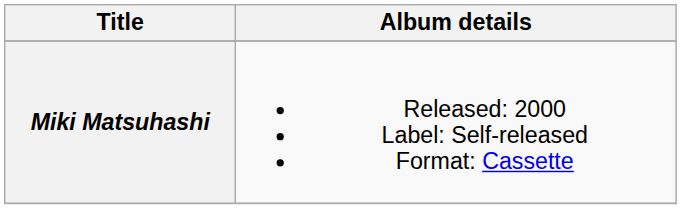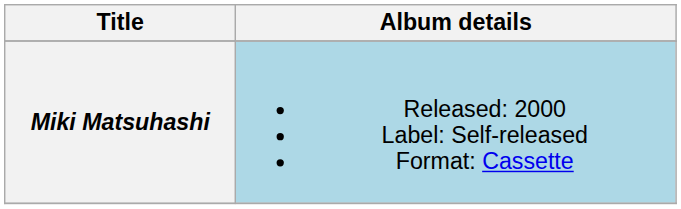(456, 135) no background -> (456, 135) lightblue background
